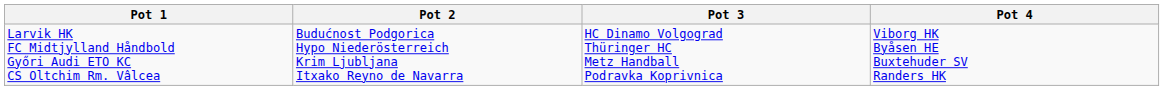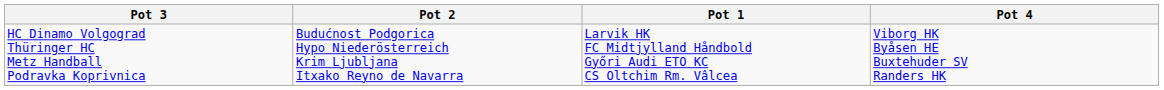columns swapped: (149, 14) <-> (726, 14)
